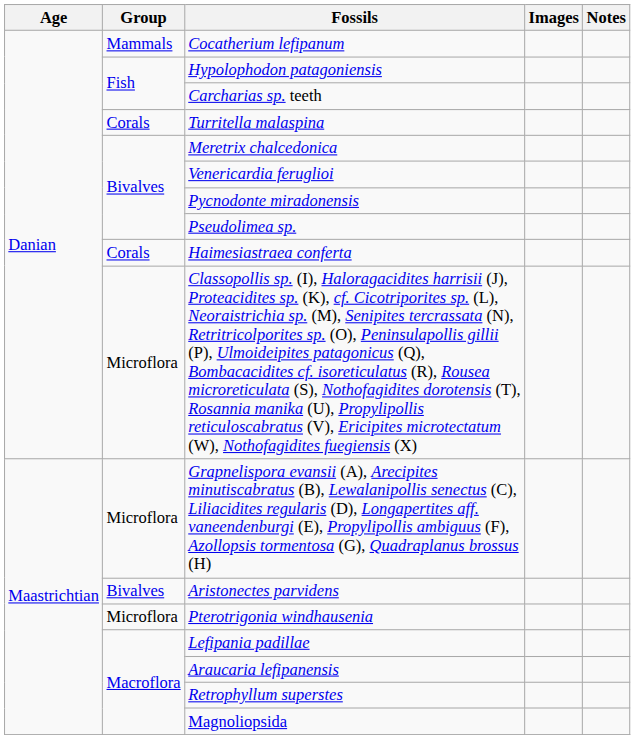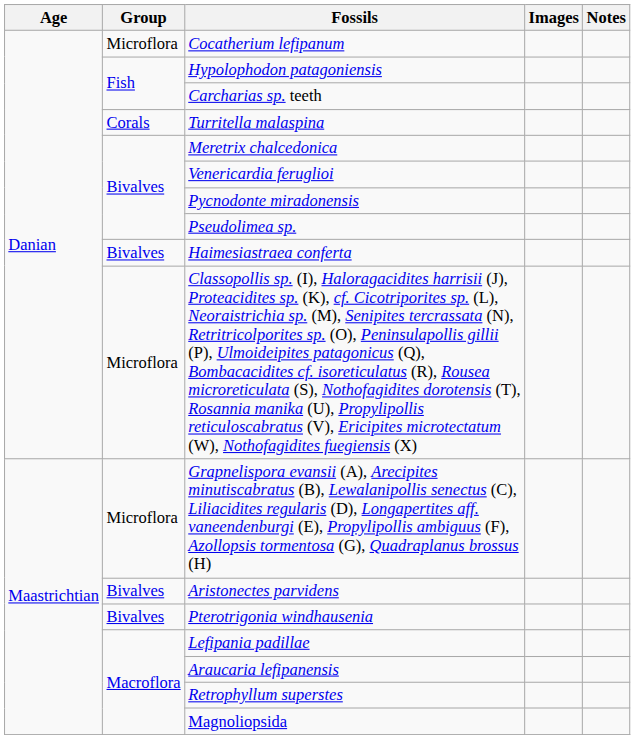(139, 43) Mammals -> (142, 43) Microflora
(128, 252) Corals -> (135, 252) Bivalves
(142, 616) Microflora -> (135, 616) Bivalves
